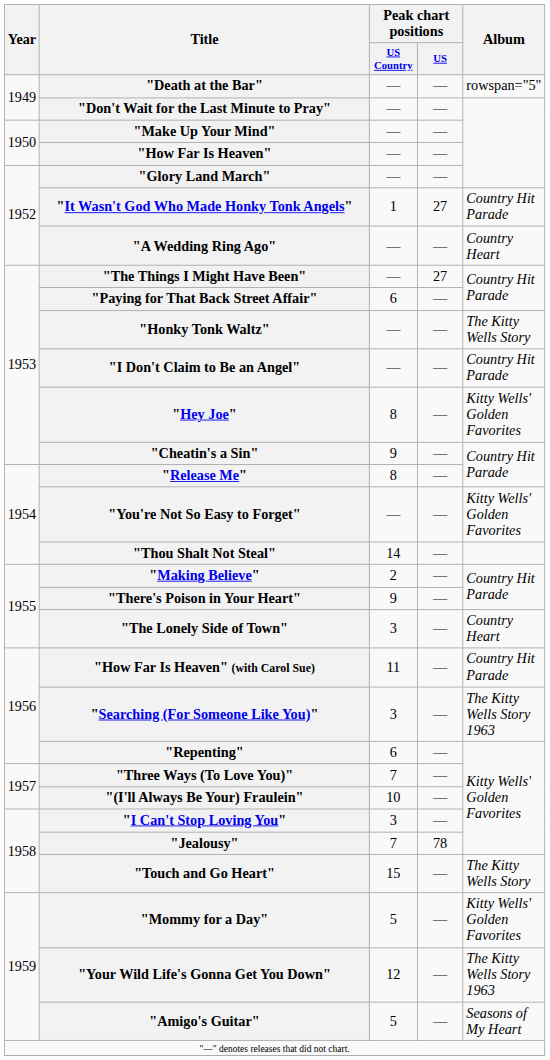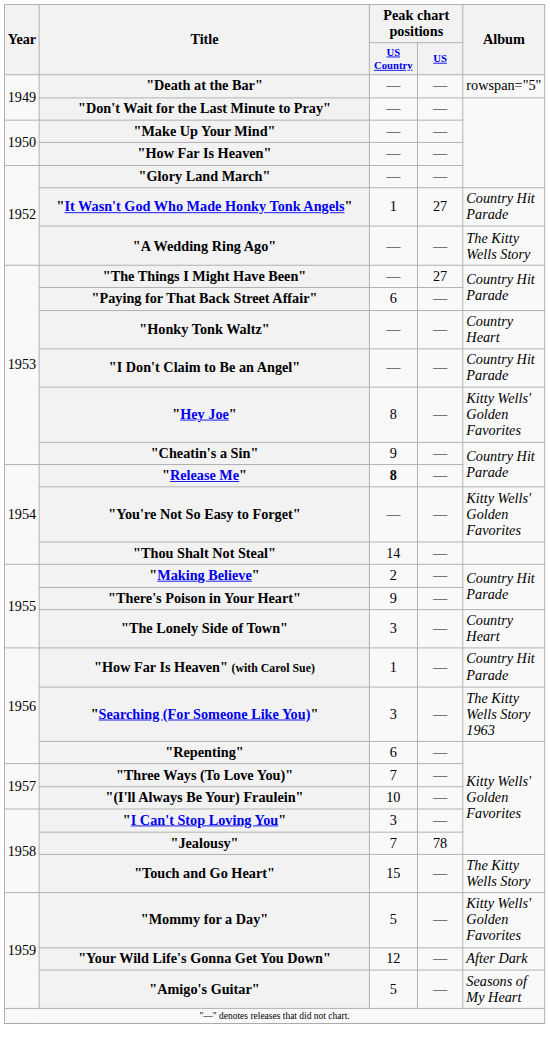(490, 245) Country Heart -> (498, 245) The Kitty Wells Story
(498, 329) The Kitty Wells Story -> (490, 329) Country Heart
(393, 475) normal -> (393, 475) bold
(393, 667) 11 -> (393, 667) 1
(498, 974) The Kitty Wells Story 1963 -> (497, 958) After Dark
